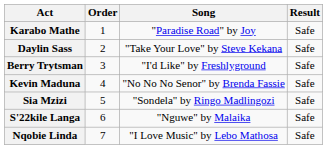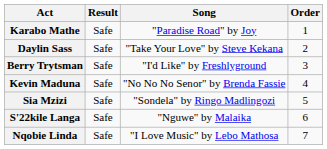columns swapped: (103, 13) <-> (305, 13)
